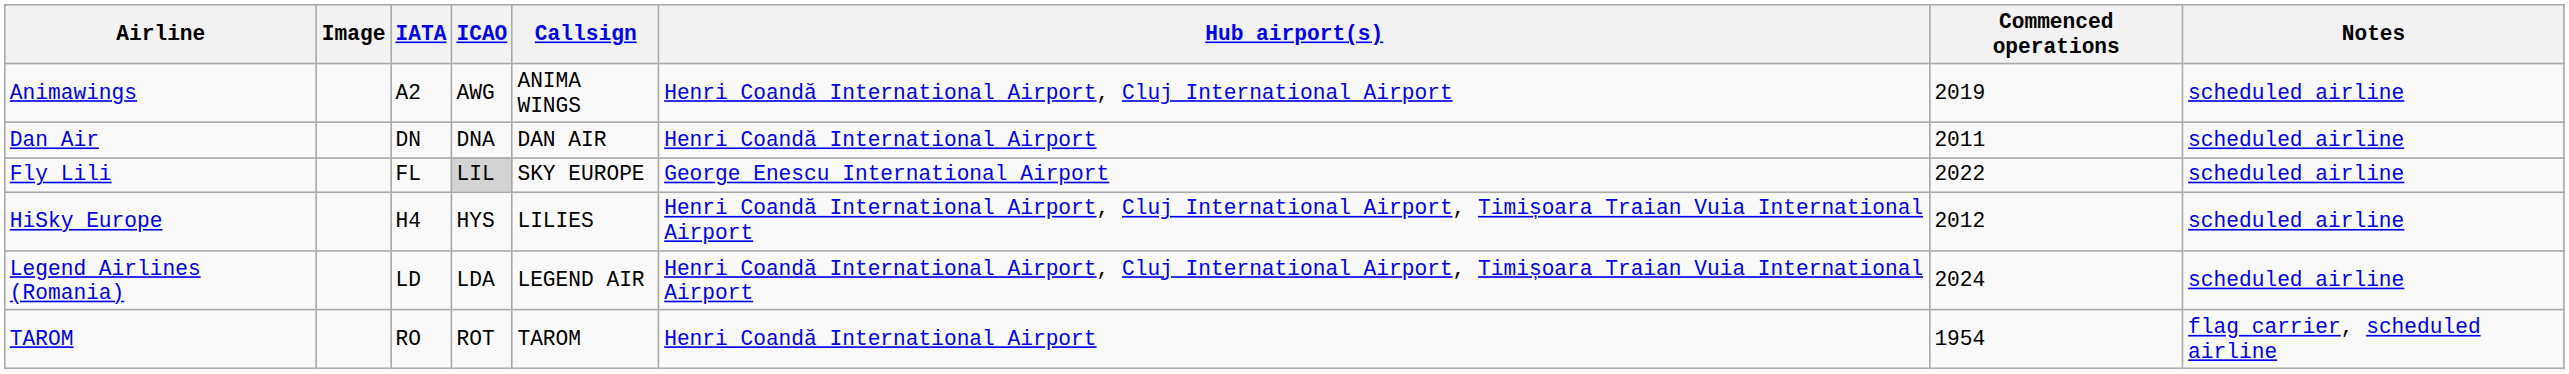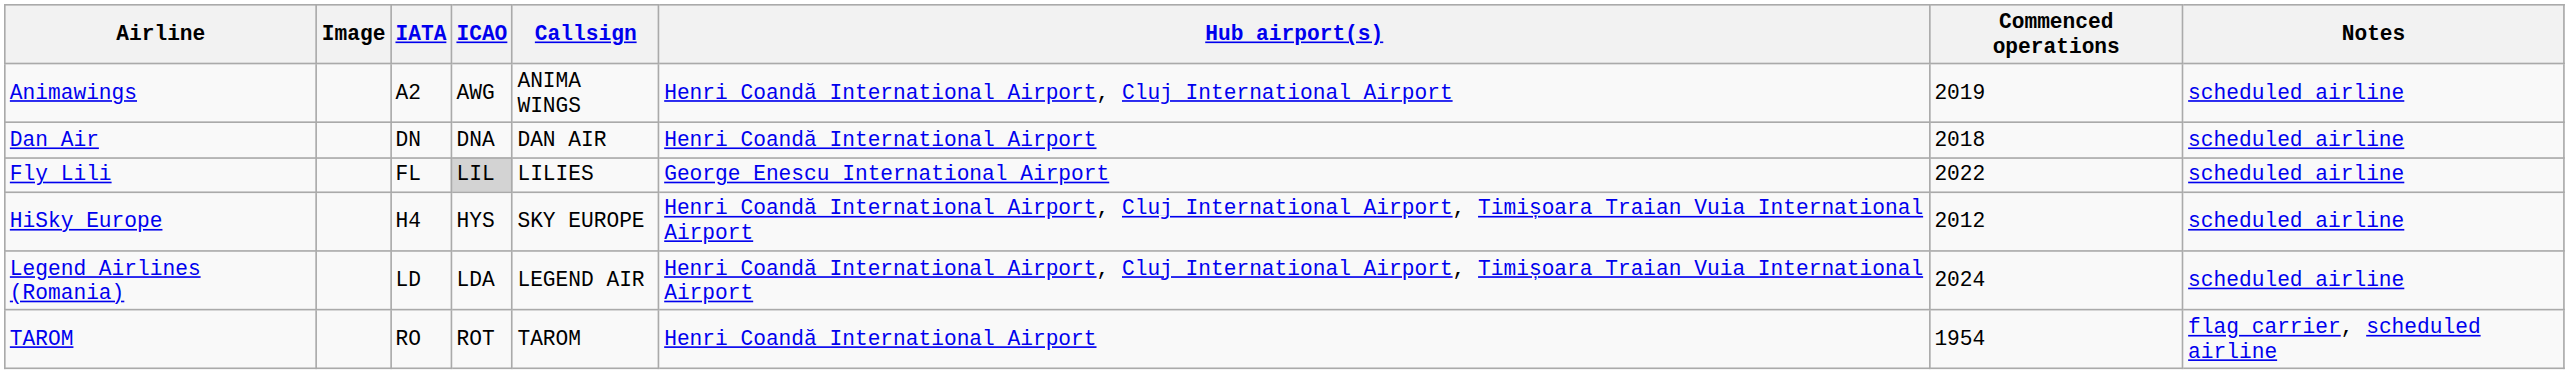(1960, 140) 2011 -> (1960, 140) 2018
(581, 175) SKY EUROPE -> (556, 175) LILIES
(556, 221) LILIES -> (581, 221) SKY EUROPE
